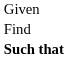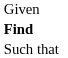(17, 29) normal -> (18, 29) bold
(34, 49) bold -> (31, 49) normal
